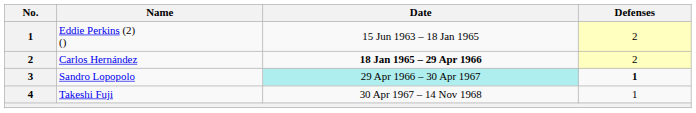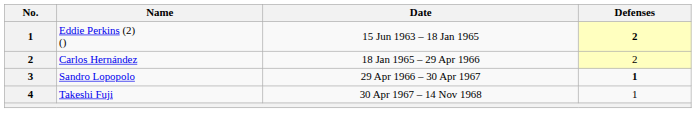(635, 36) normal -> (635, 36) bold
(421, 59) bold -> (421, 59) normal
(421, 77) paleturquoise background -> (421, 77) no background
